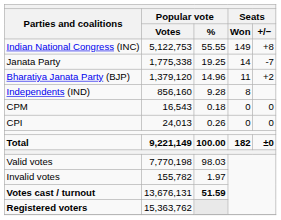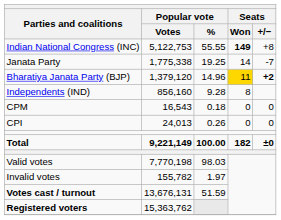(243, 47) normal -> (243, 47) bold
(246, 77) no background -> (246, 77) gold background
(268, 77) normal -> (268, 77) bold
(214, 192) bold -> (214, 192) normal
